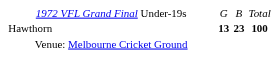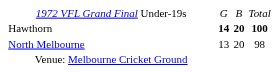(224, 28) 13 -> (224, 28) 14
(239, 28) 23 -> (239, 28) 20
+ row: (46, 44)
